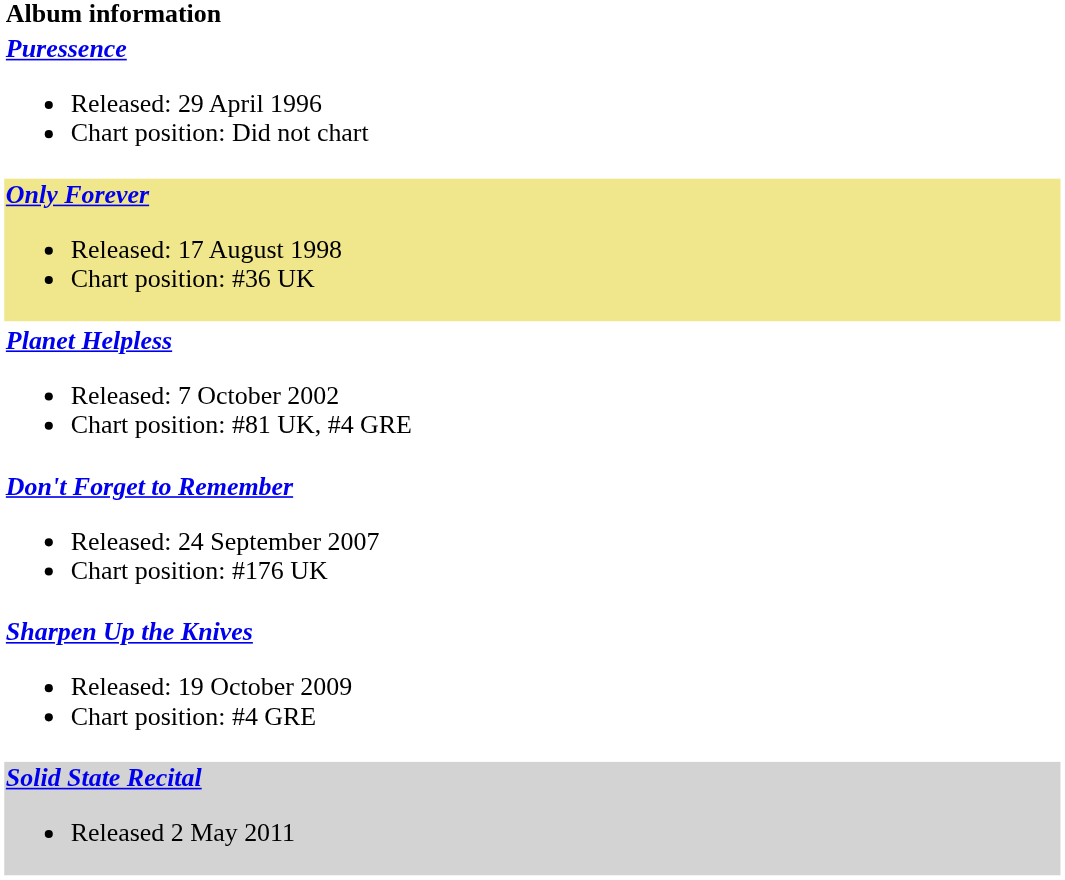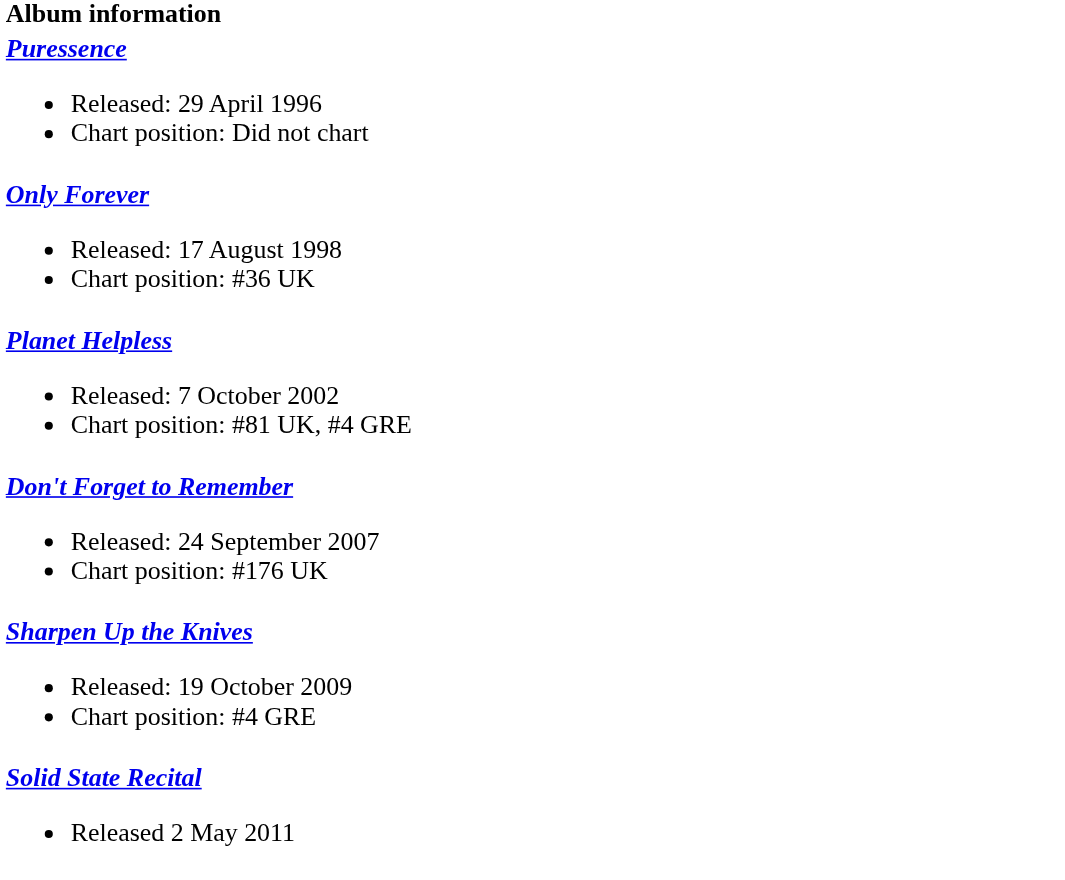(532, 237) khaki background -> (532, 237) no background
(532, 806) lightgrey background -> (532, 806) no background
